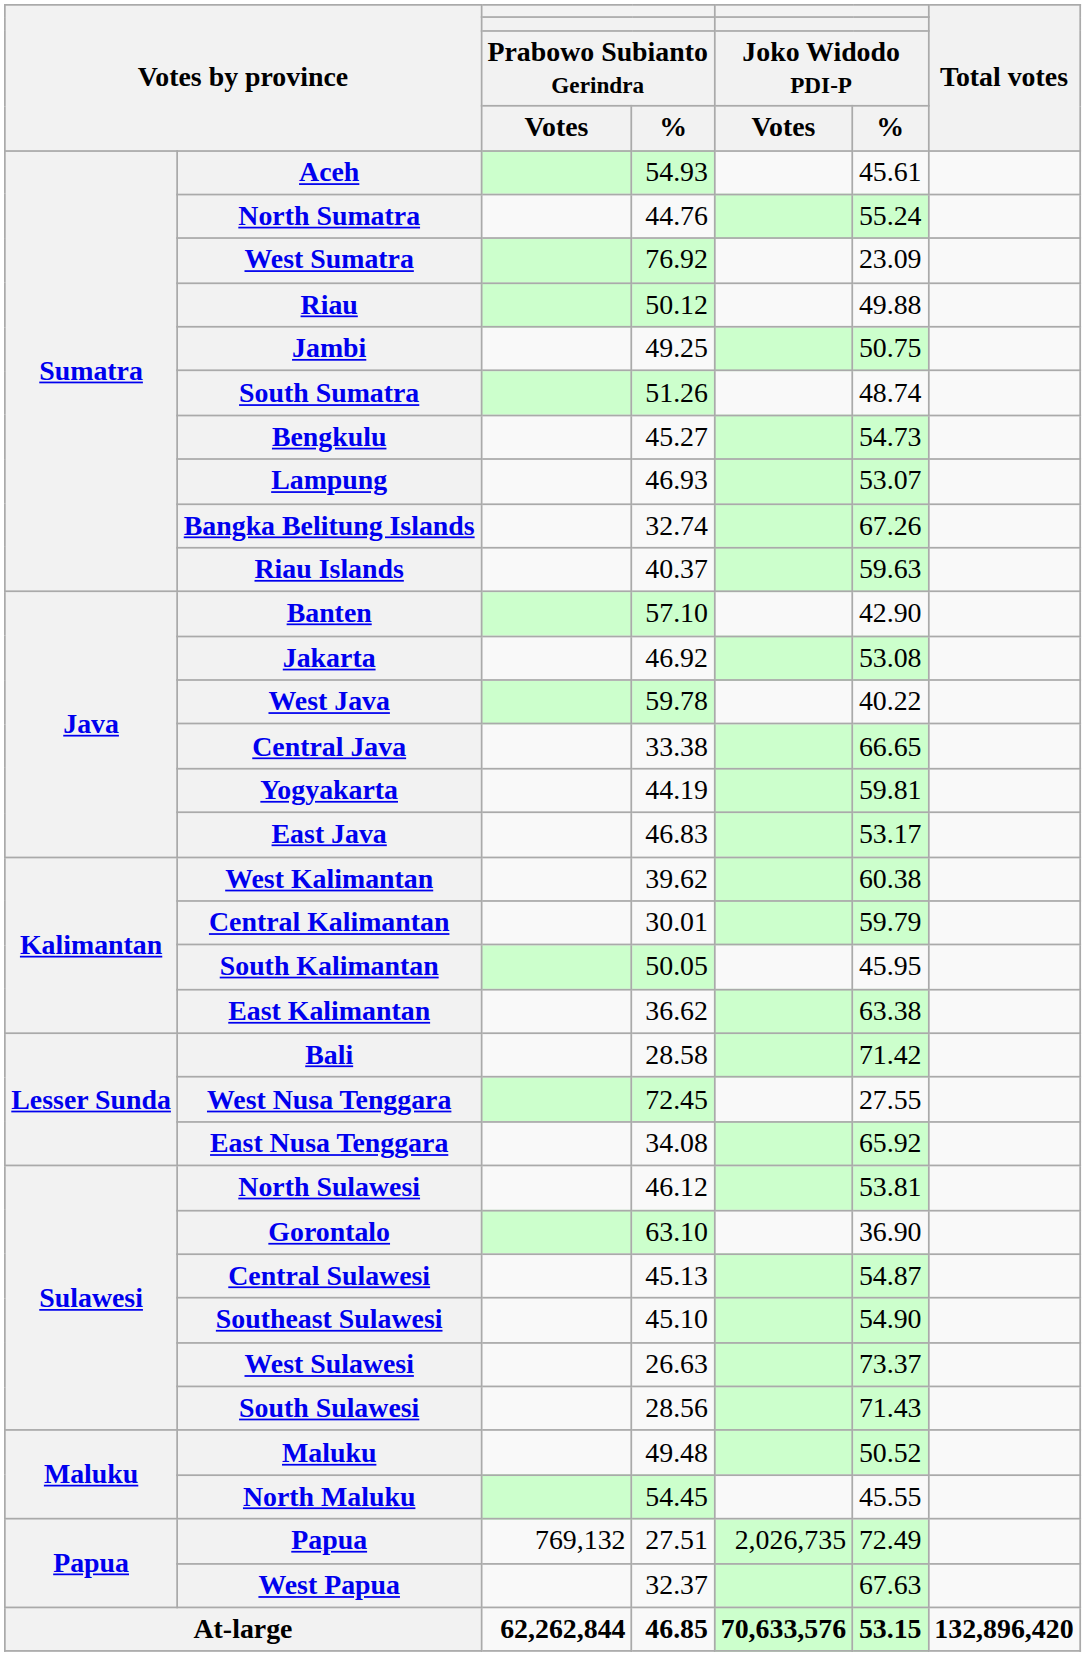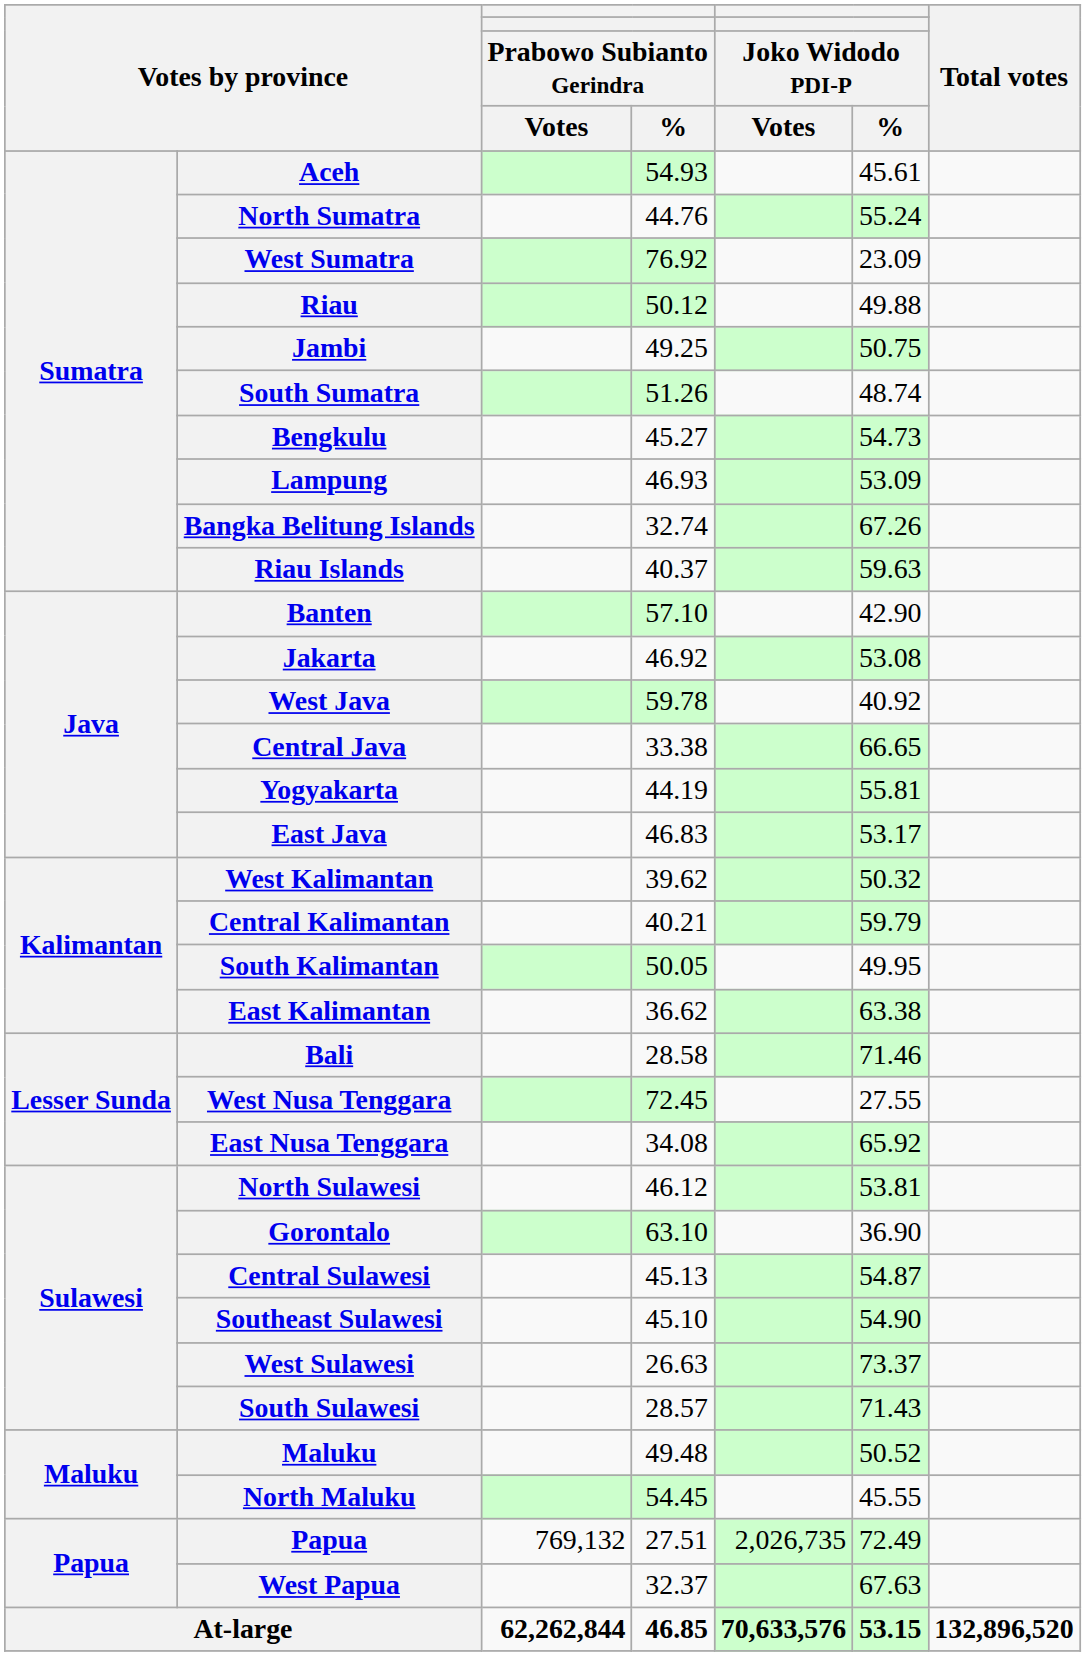(890, 480) 53.07 -> (890, 480) 53.09
(890, 701) 40.22 -> (890, 701) 40.92
(890, 790) 59.81 -> (890, 790) 55.81
(890, 878) 60.38 -> (890, 878) 50.32
(677, 922) 30.01 -> (677, 922) 40.21
(890, 966) 45.95 -> (890, 966) 49.95
(890, 1054) 71.42 -> (890, 1054) 71.46
(677, 1408) 28.56 -> (677, 1408) 28.57
(1004, 1628) 132,896,420 -> (1004, 1628) 132,896,520
